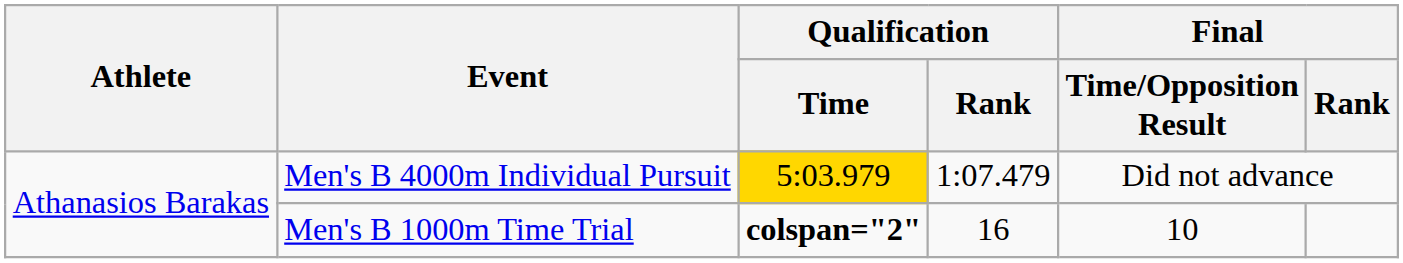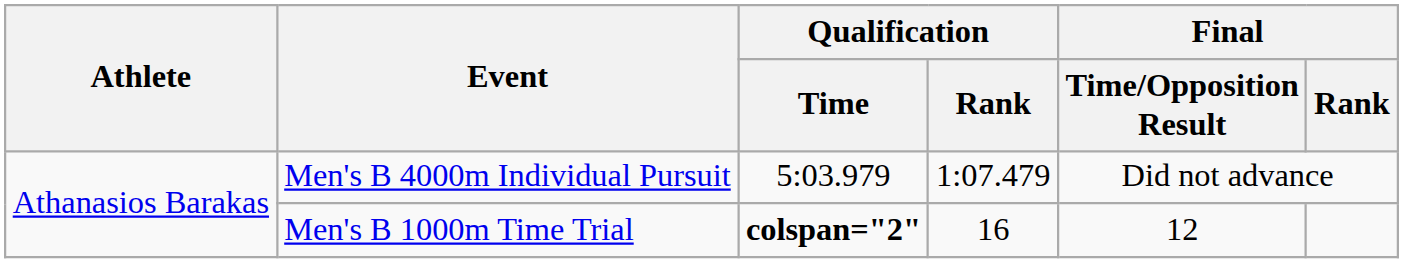(833, 176) gold background -> (833, 176) no background
(1182, 230) 10 -> (1182, 230) 12
